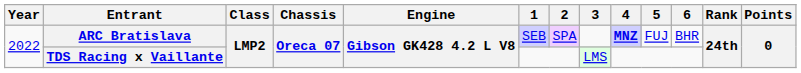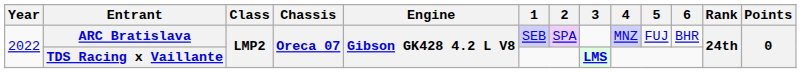(626, 36) bold -> (626, 36) normal
(595, 57) normal -> (595, 57) bold
